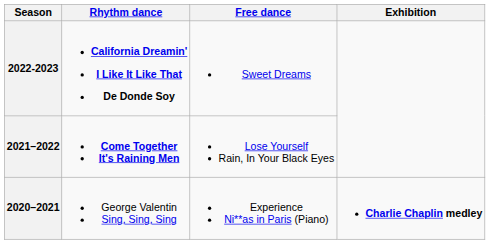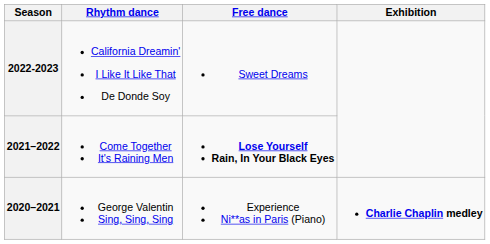(126, 74) bold -> (122, 74) normal
(126, 152) bold -> (122, 152) normal
(263, 152) normal -> (260, 152) bold
